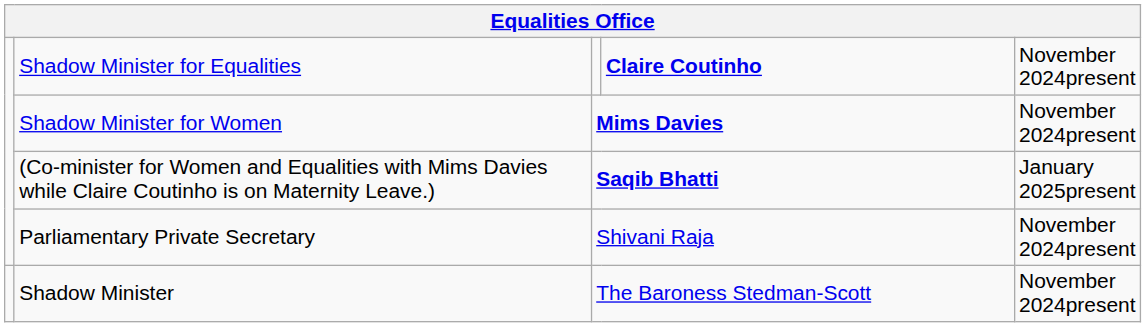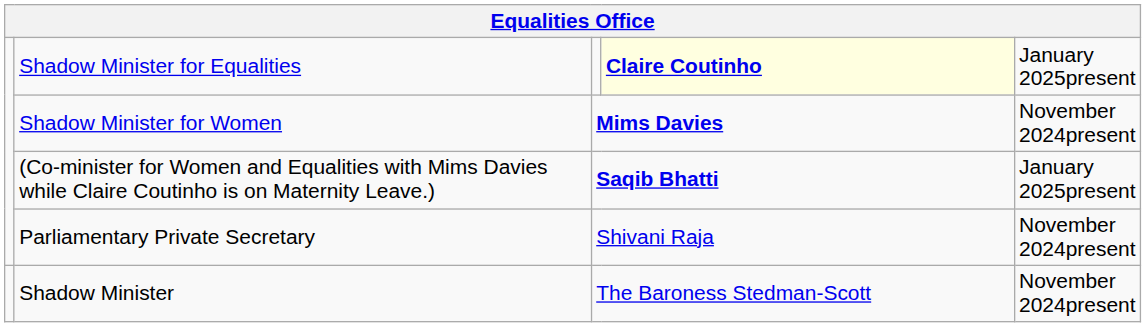(684, 66) no background -> (684, 66) lightyellow background
(1077, 66) November 2024present -> (1077, 66) January 2025present
